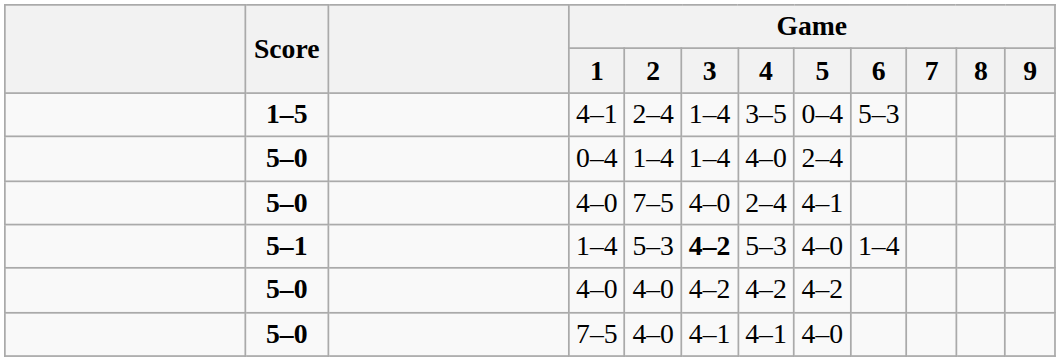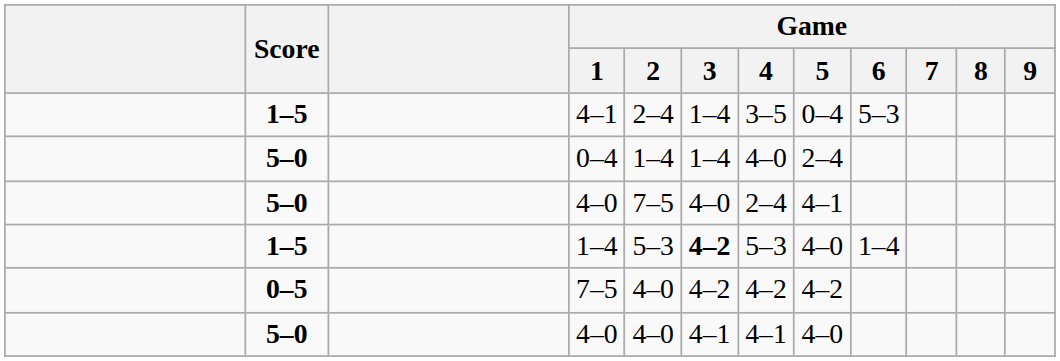(287, 245) 5–1 -> (287, 245) 1–5
(287, 289) 5–0 -> (287, 289) 0–5
(597, 289) 4–0 -> (597, 289) 7–5
(597, 333) 7–5 -> (597, 333) 4–0
